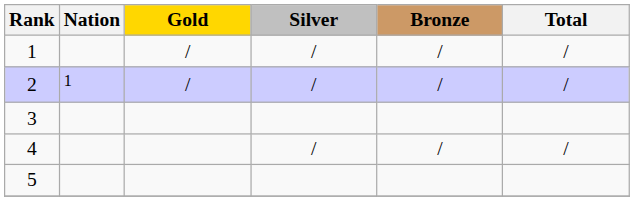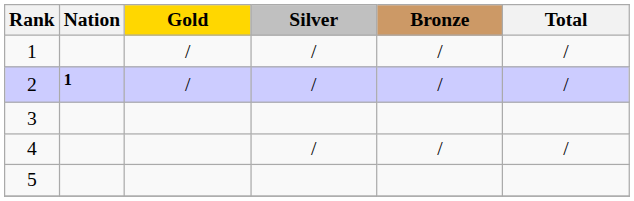(68, 80) normal -> (68, 84) bold
